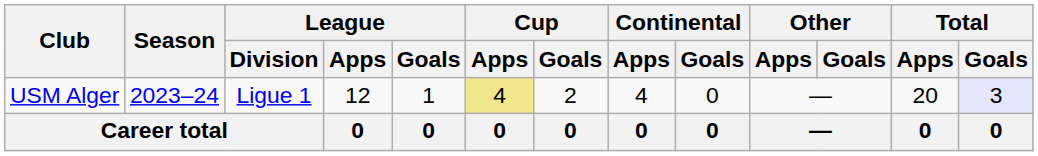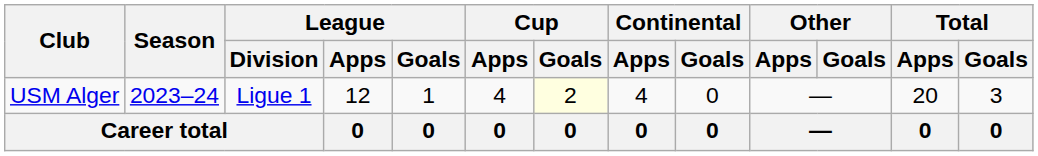(500, 95) khaki background -> (500, 95) no background
(570, 95) no background -> (570, 95) lightyellow background
(996, 95) lavender background -> (996, 95) no background
